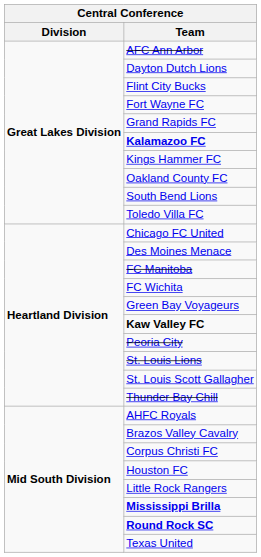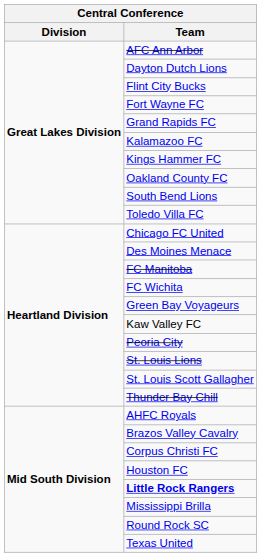(166, 141) bold -> (164, 141) normal
(165, 324) bold -> (164, 324) normal
(177, 488) normal -> (180, 488) bold
(173, 506) bold -> (169, 506) normal
(170, 525) bold -> (168, 525) normal
